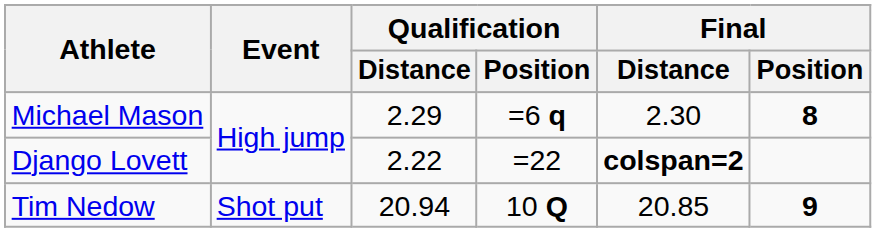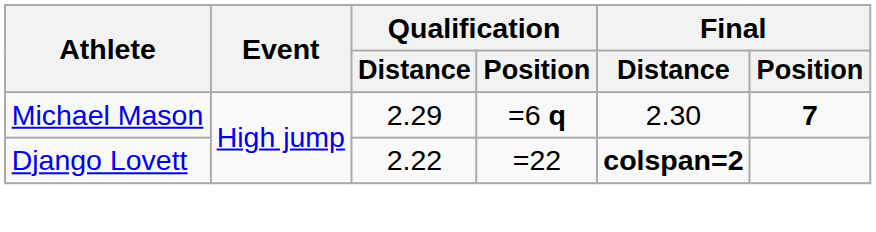(810, 115) 8 -> (810, 115) 7
- row: (83, 206)
